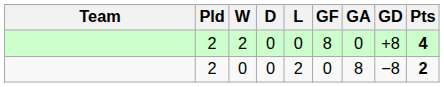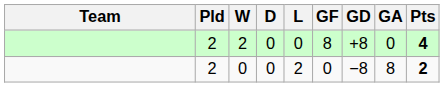columns swapped: (358, 17) <-> (391, 17)
